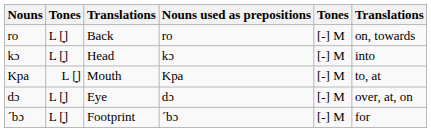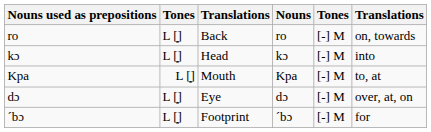columns swapped: (25, 14) <-> (236, 14)
